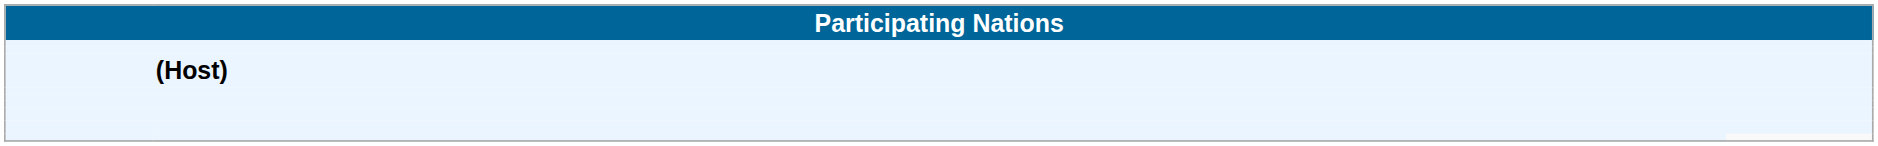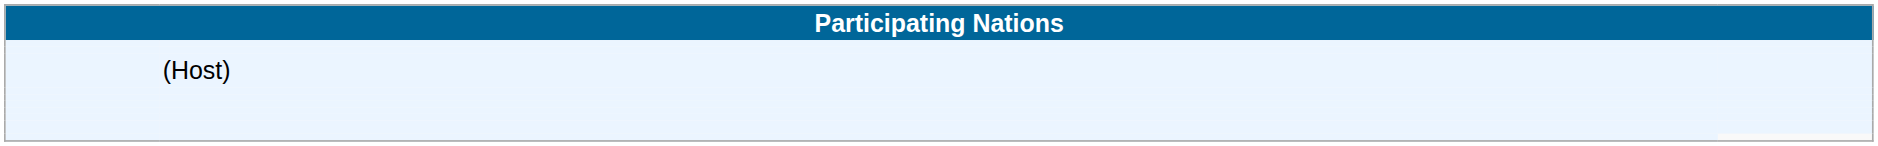(192, 70) bold -> (197, 70) normal
